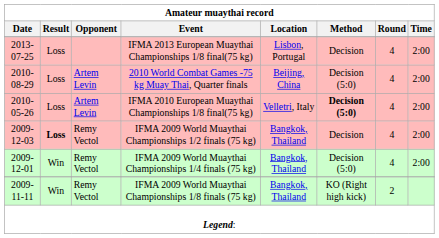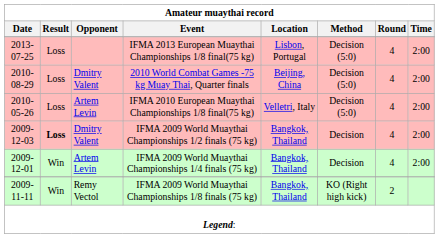(346, 51) Decision -> (347, 51) Decision (5:0)
(86, 79) Artem Levin -> (88, 79) Dmitry Valent
(346, 107) bold -> (347, 107) normal
(86, 135) Remy Vectol -> (88, 135) Dmitry Valent
(86, 163) Remy Vectol -> (86, 163) Artem Levin
(346, 163) Decision (5:0) -> (347, 163) Decision
